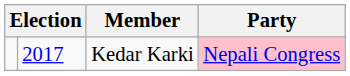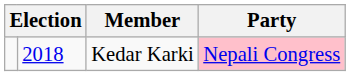(43, 53) 2017 -> (43, 53) 2018
